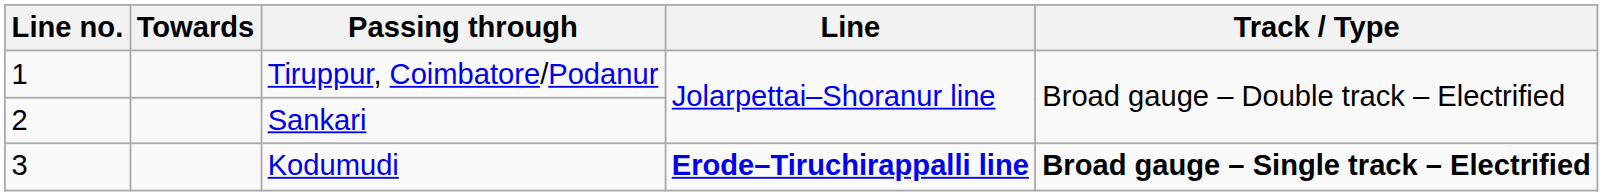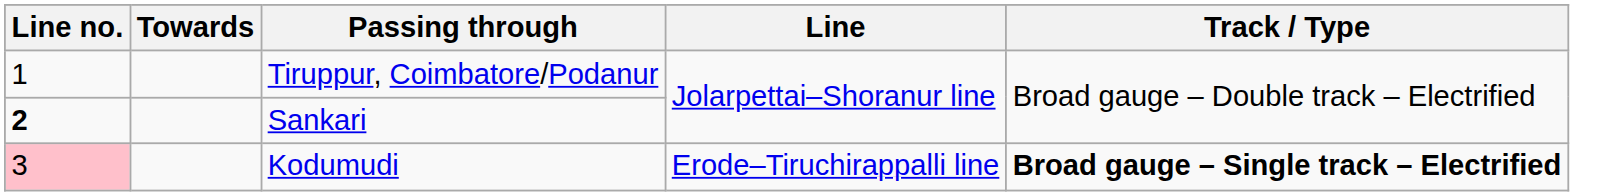(20, 119) normal -> (20, 119) bold
(20, 166) no background -> (20, 166) pink background
(850, 166) bold -> (836, 166) normal
